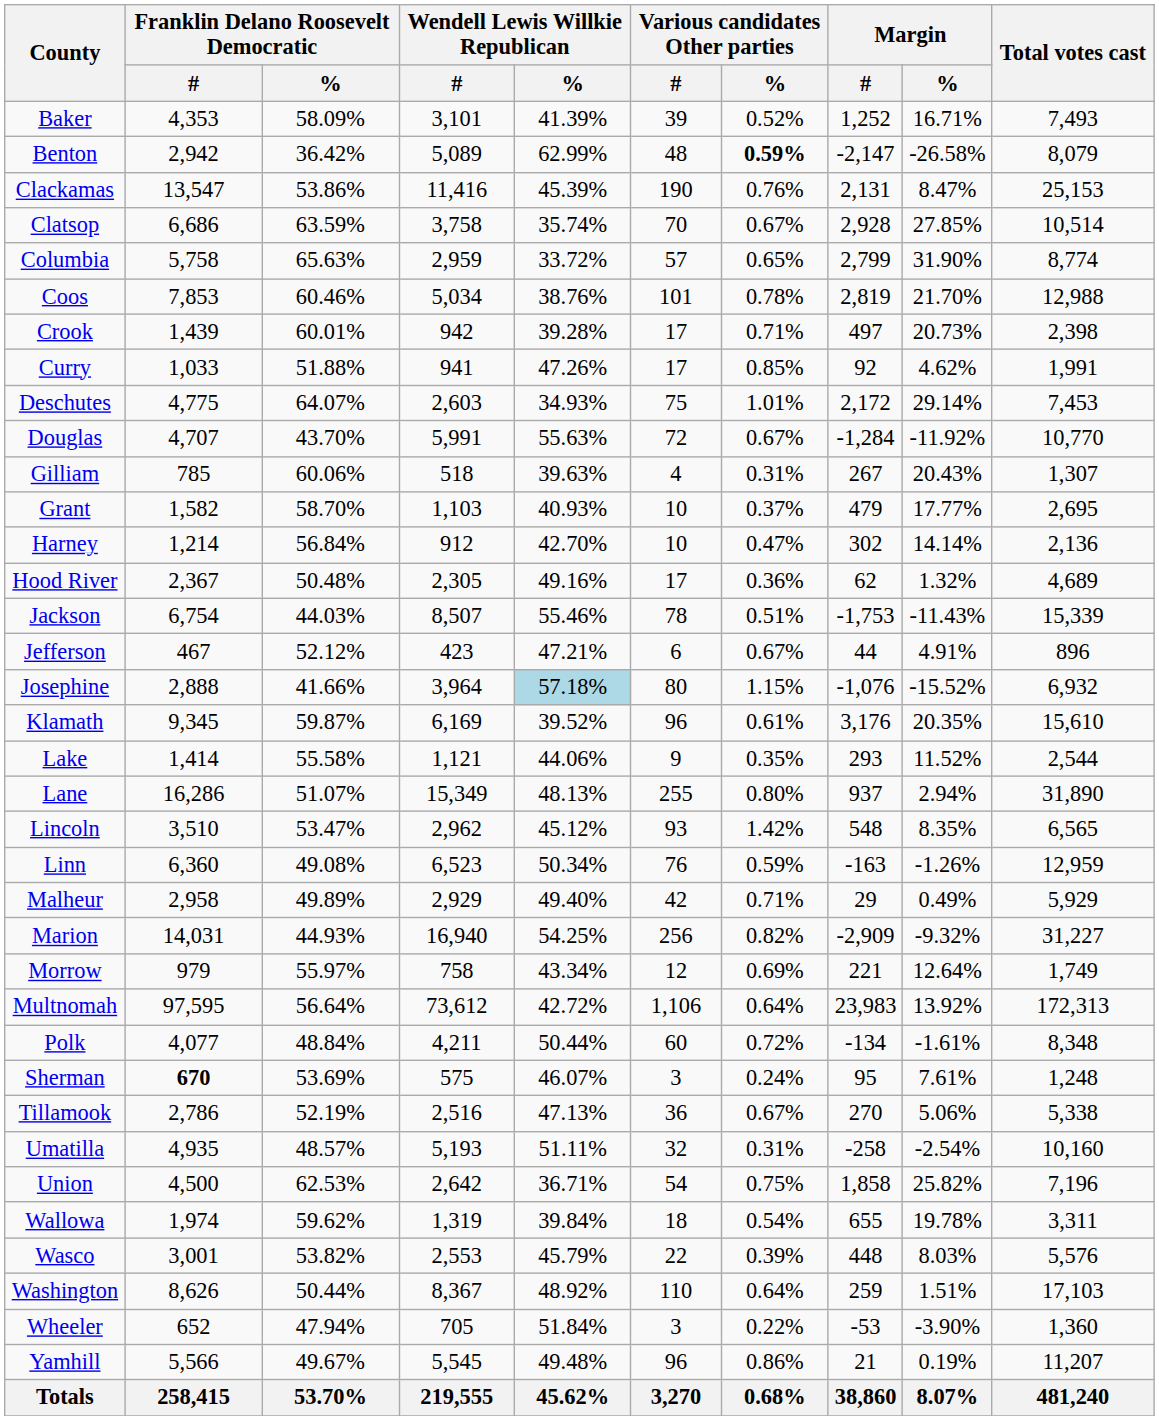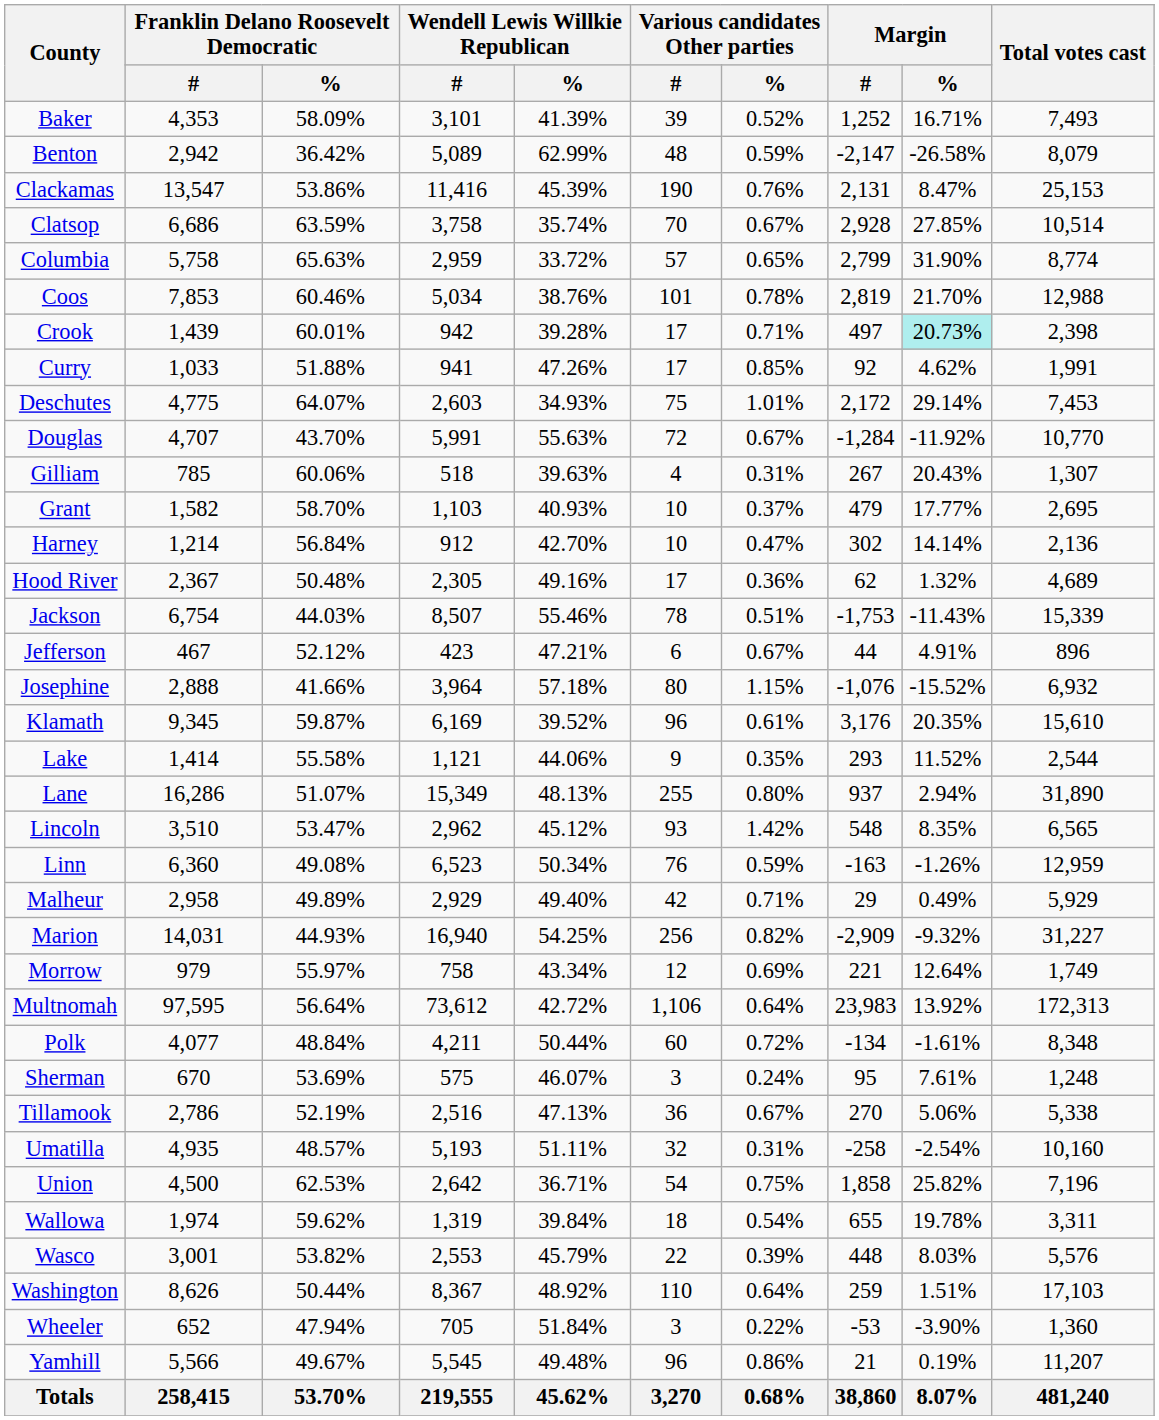(775, 154) bold -> (775, 154) normal
(947, 331) no background -> (947, 331) paleturquoise background
(573, 686) lightblue background -> (573, 686) no background
(194, 1077) bold -> (194, 1077) normal
